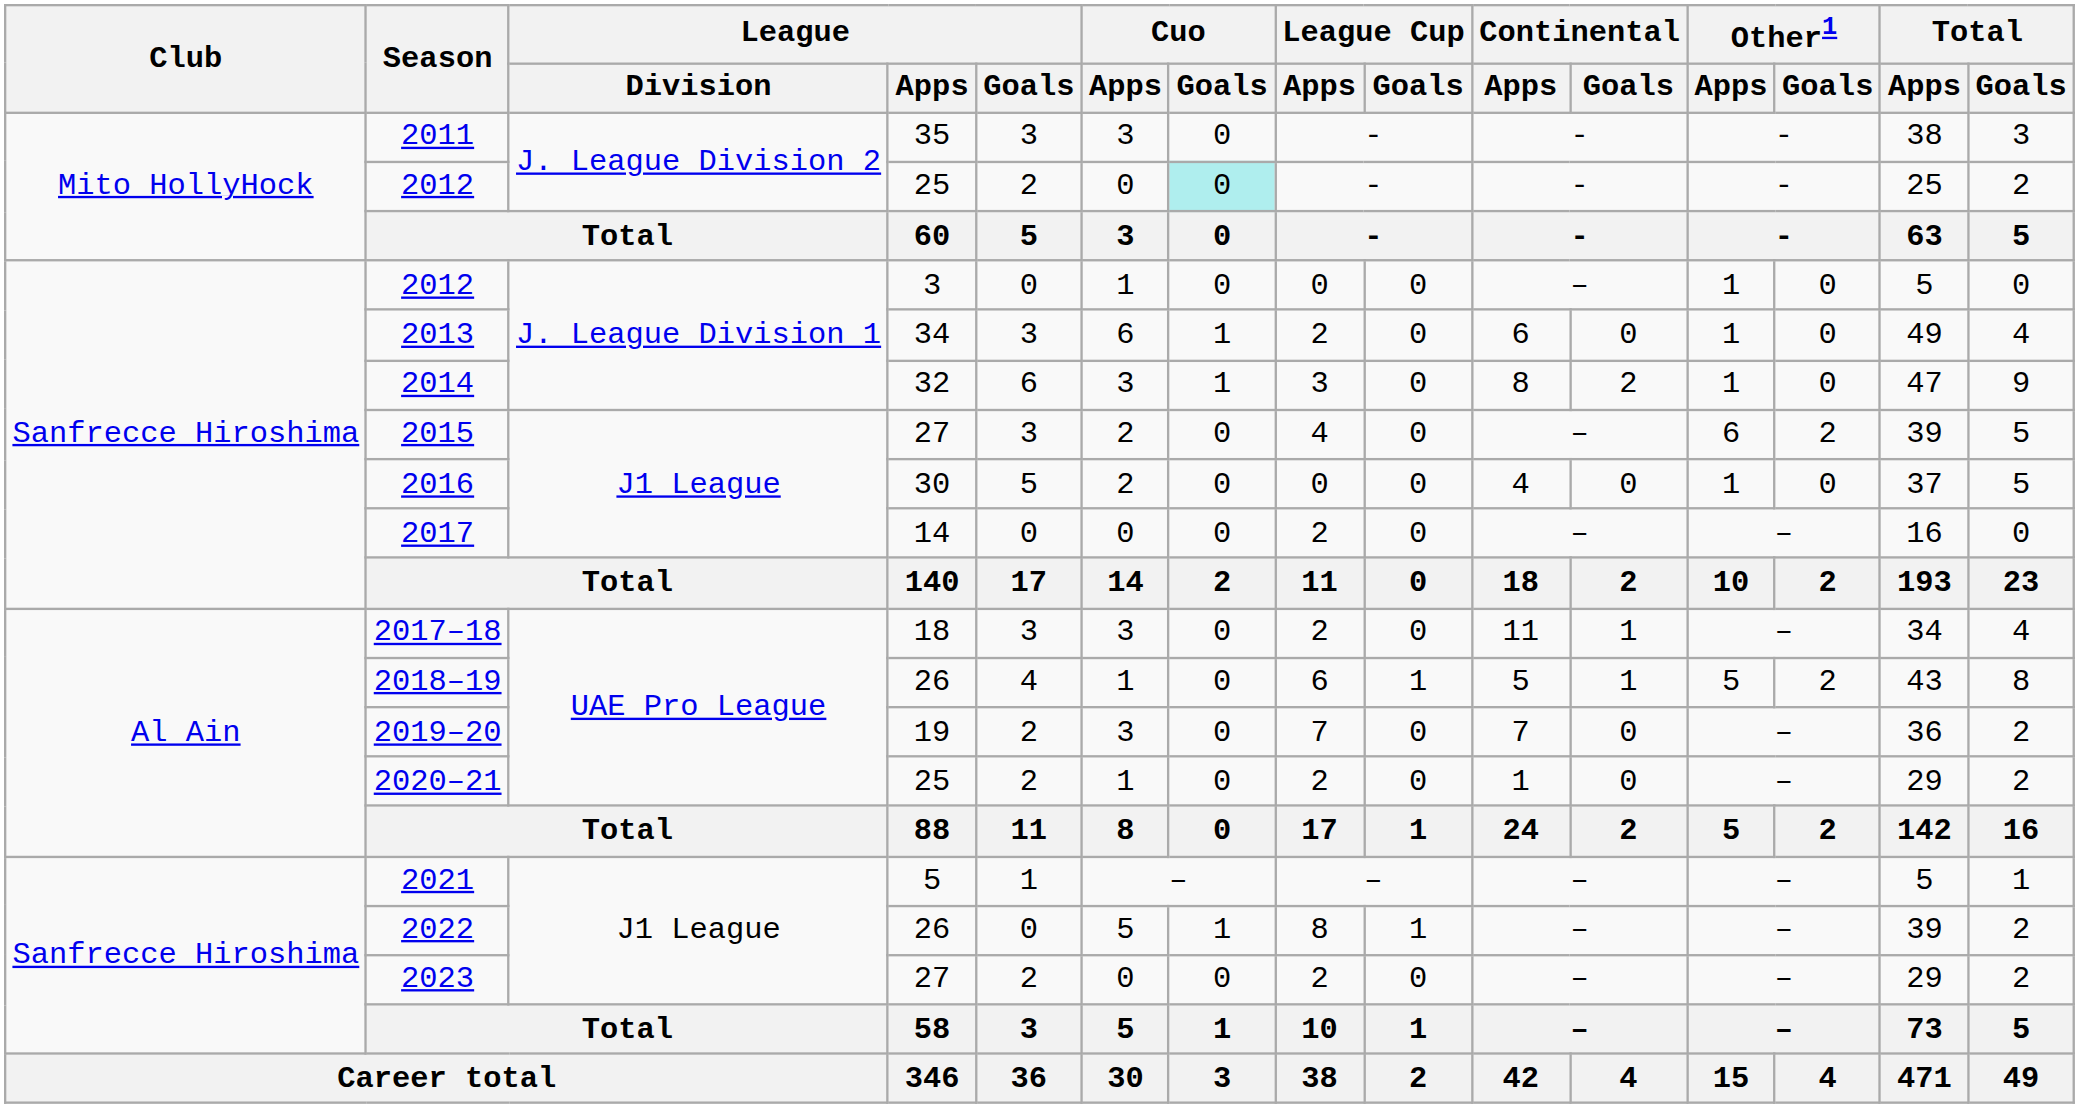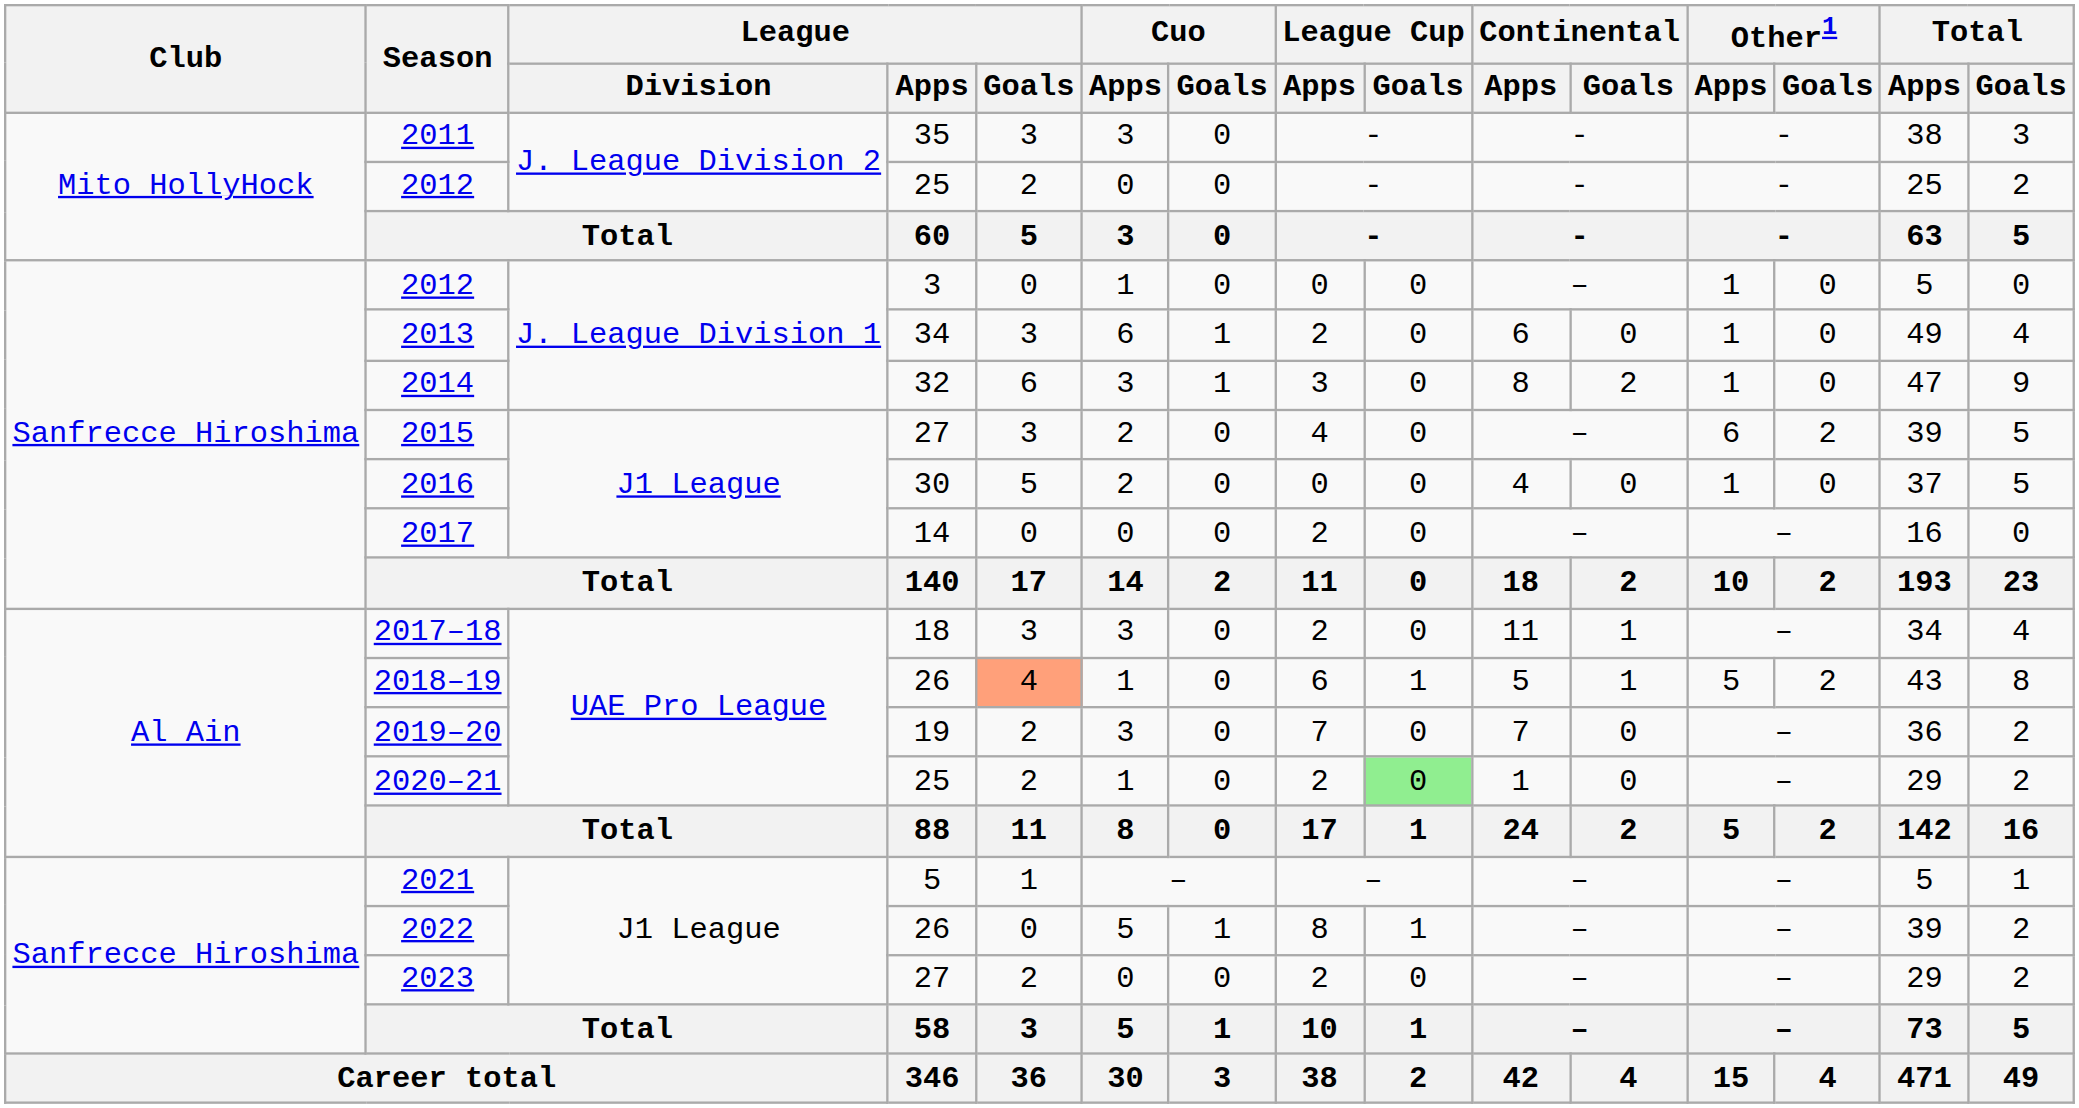(1222, 186) paleturquoise background -> (1222, 186) no background
(1029, 682) no background -> (1029, 682) lightsalmon background
(1418, 781) no background -> (1418, 781) lightgreen background
